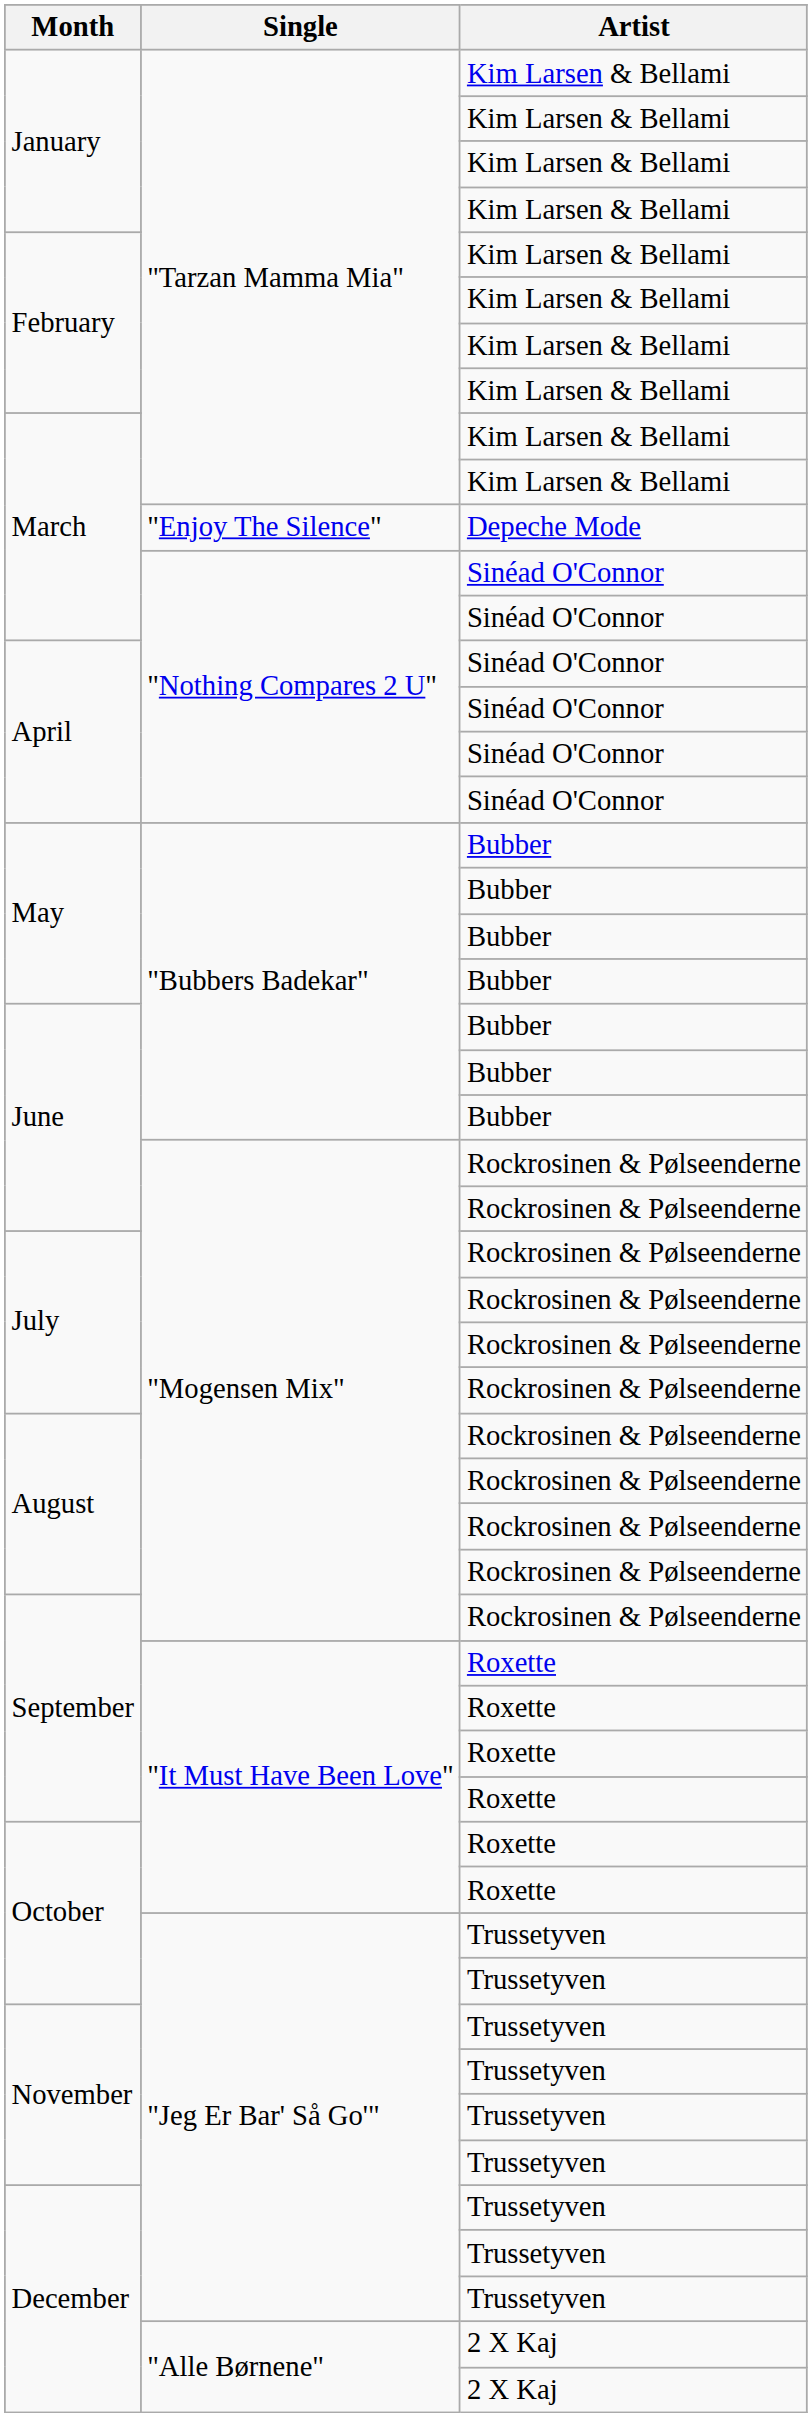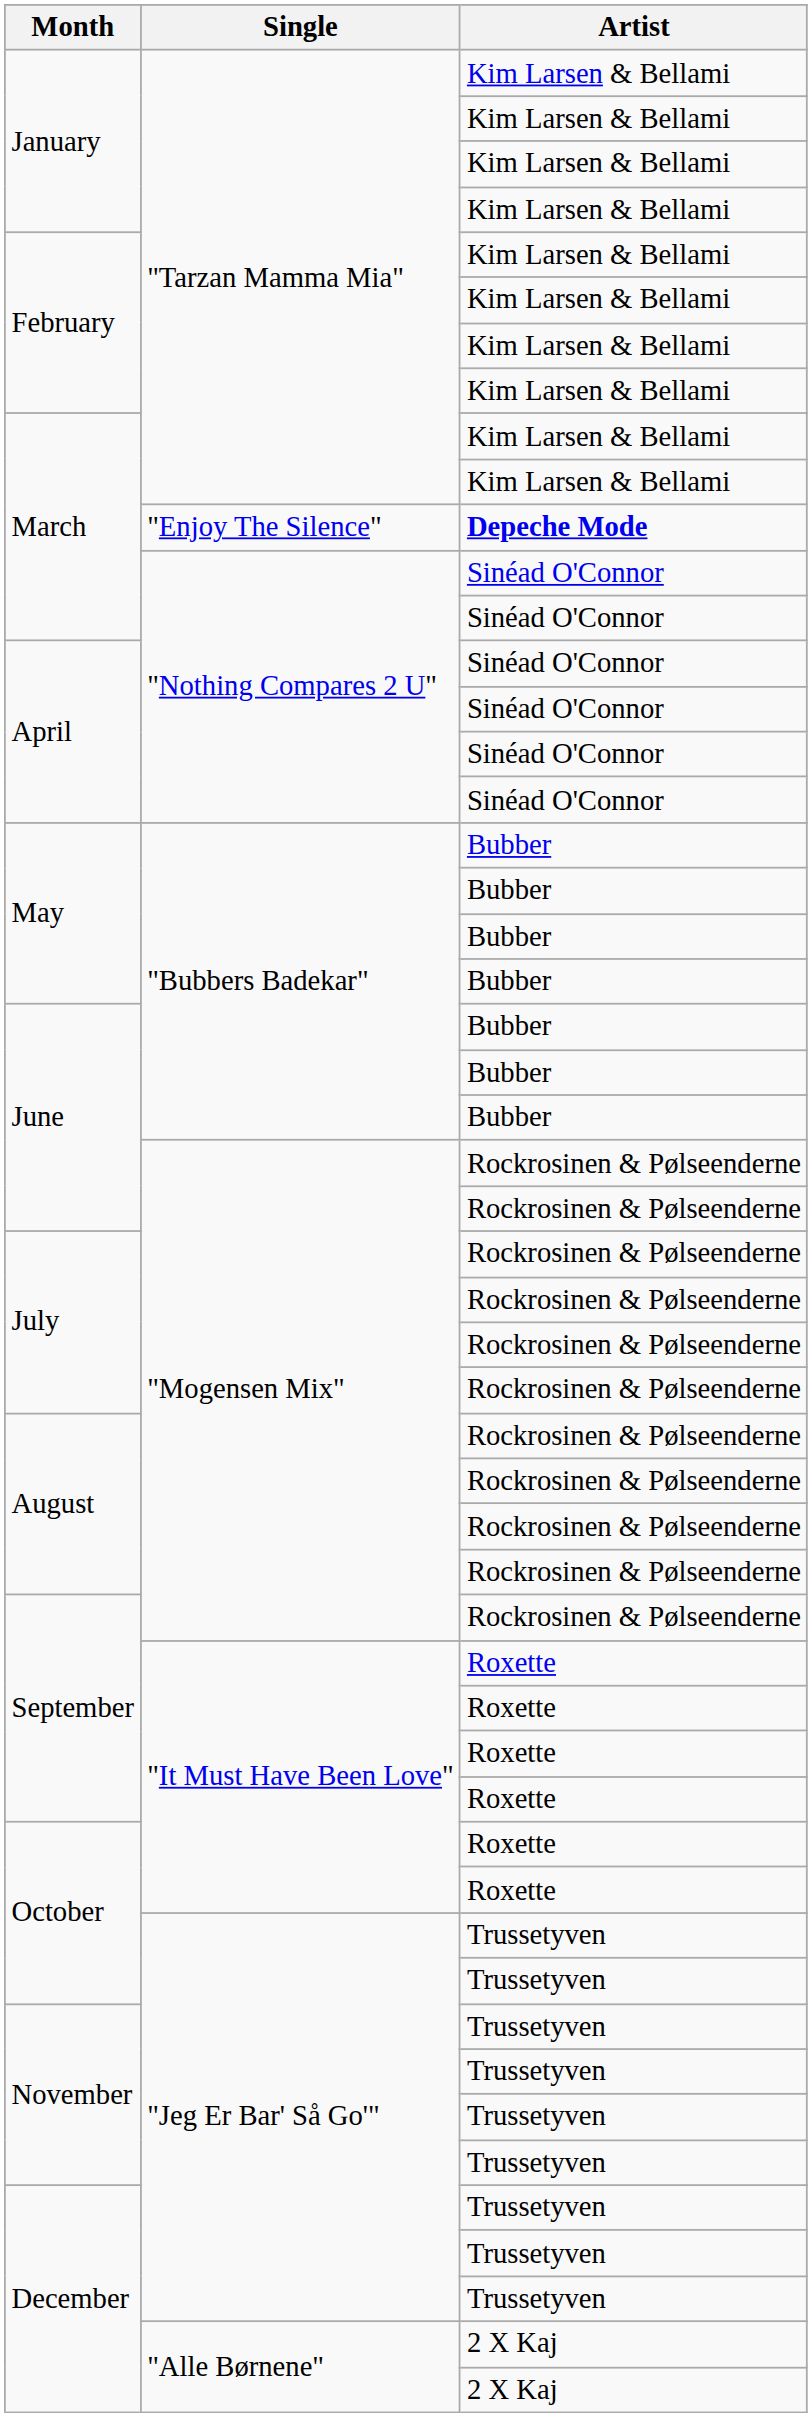(554, 526) normal -> (557, 526) bold
